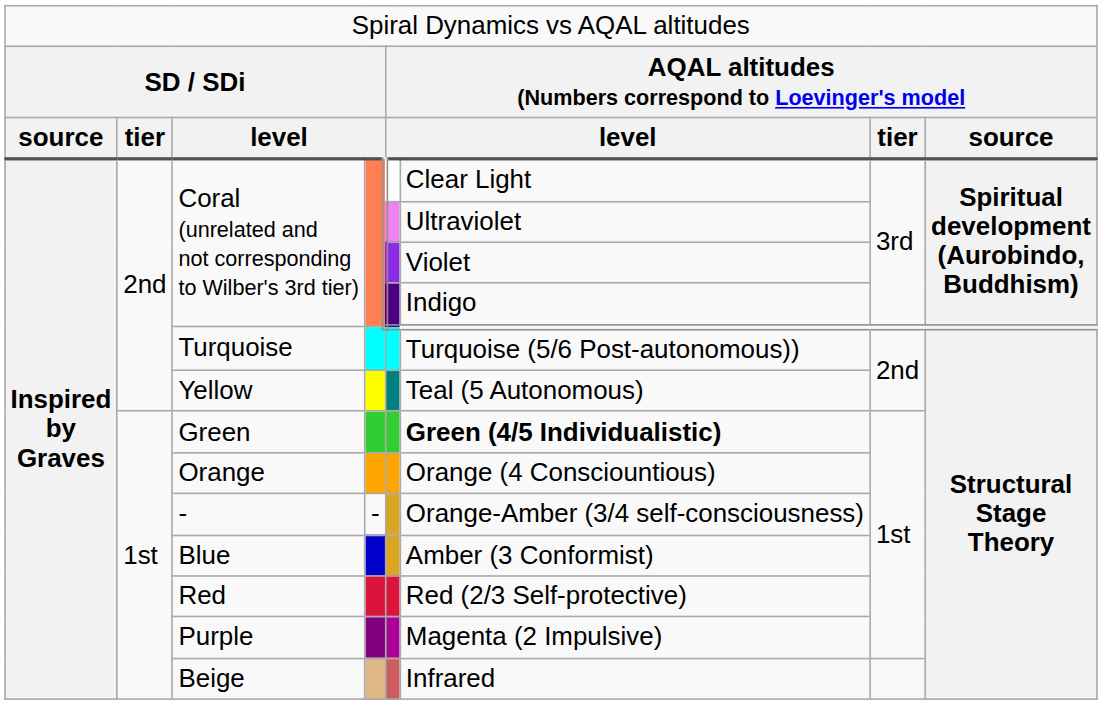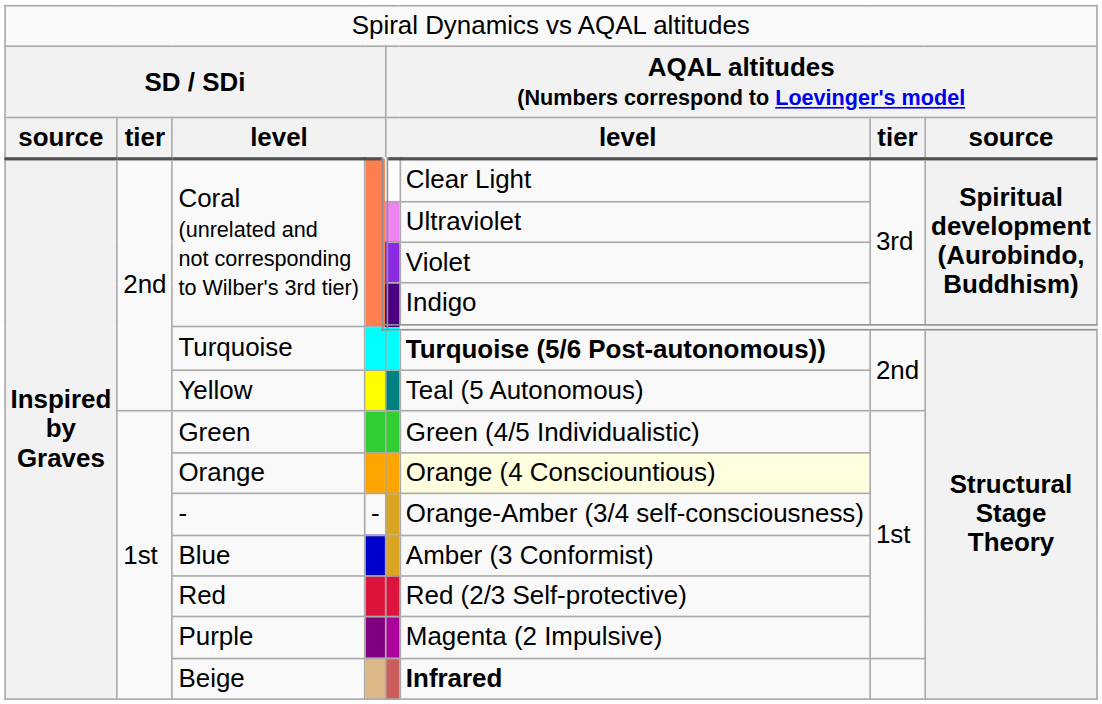(603, 349) normal -> (616, 349) bold
(564, 431) bold -> (553, 431) normal
(561, 472) no background -> (561, 472) lightyellow background
(451, 678) normal -> (454, 678) bold
